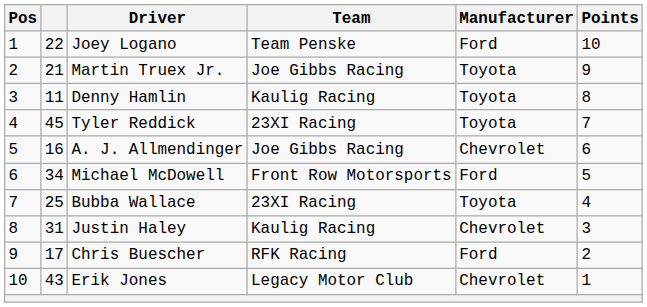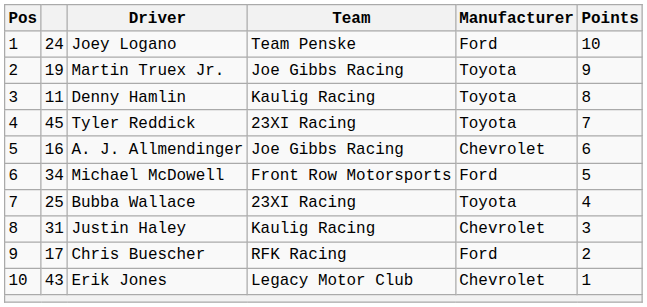(54, 44) 22 -> (54, 44) 24
(54, 70) 21 -> (54, 70) 19
